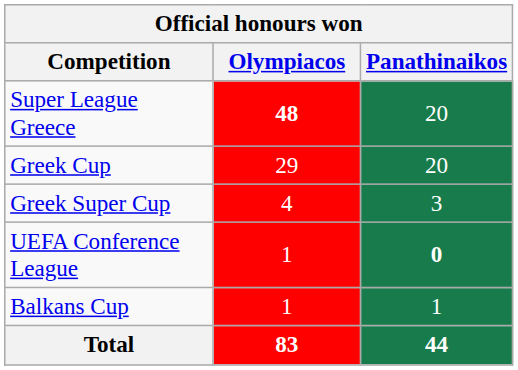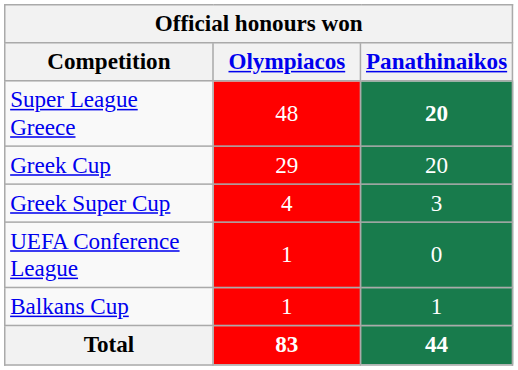(287, 113) bold -> (287, 113) normal
(437, 113) normal -> (437, 113) bold
(437, 255) bold -> (437, 255) normal
